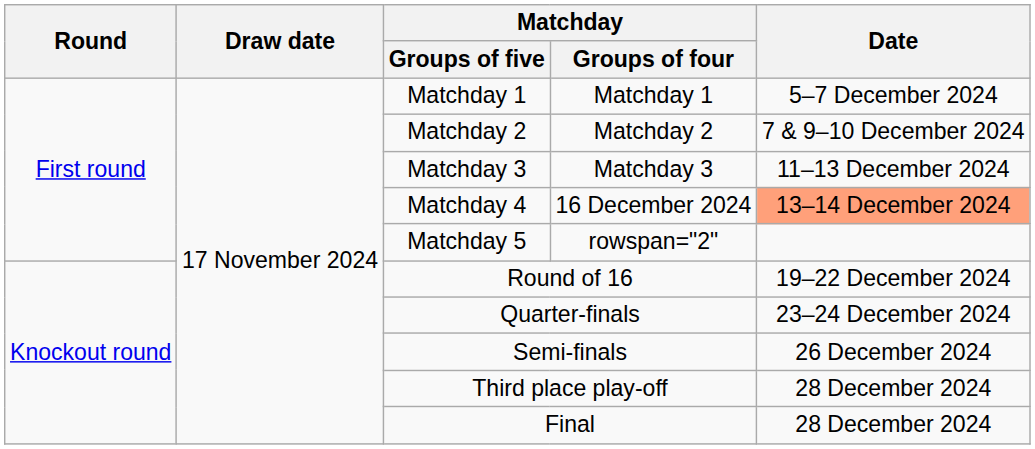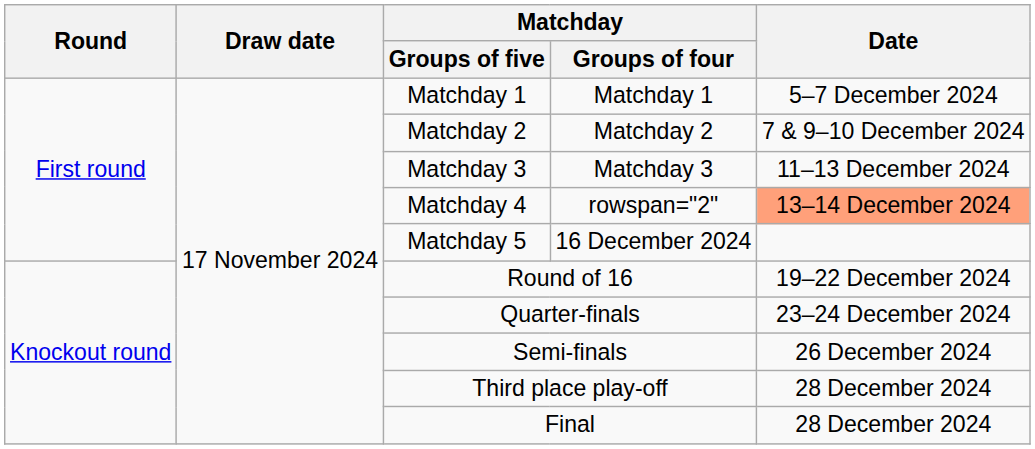(653, 205) 16 December 2024 -> (653, 205) rowspan="2"
(653, 242) rowspan="2" -> (653, 242) 16 December 2024
